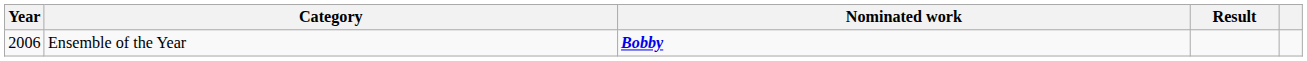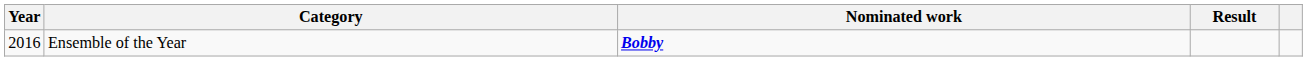(24, 42) 2006 -> (24, 42) 2016
